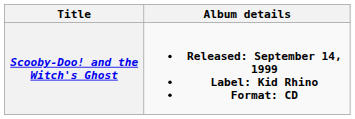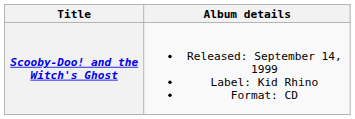(247, 75) bold -> (247, 75) normal
